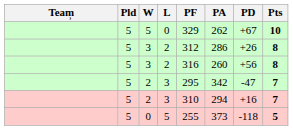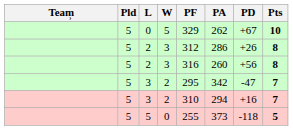columns swapped: (148, 13) <-> (167, 13)
